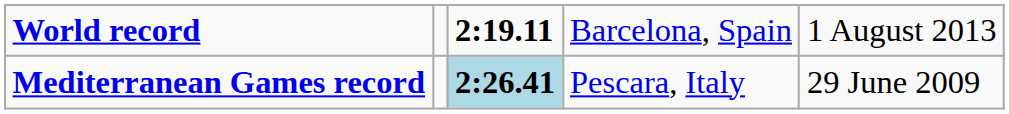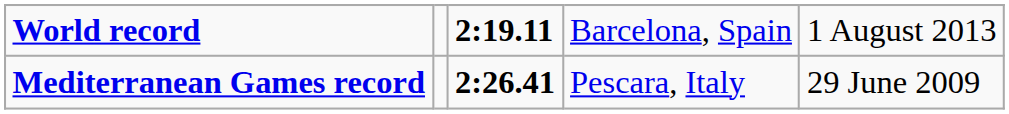(505, 81) lightblue background -> (505, 81) no background
